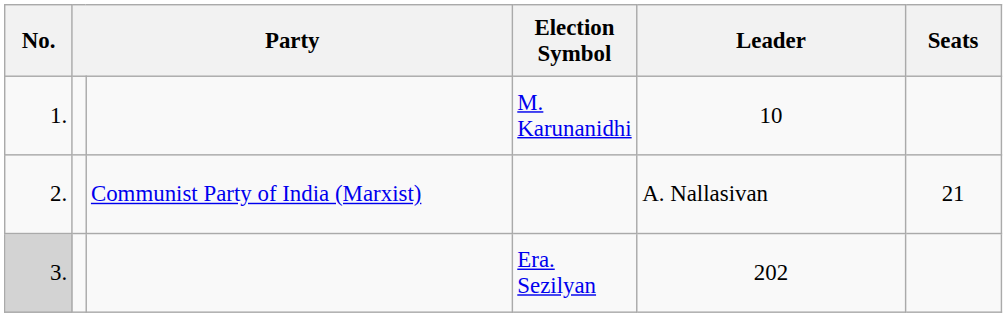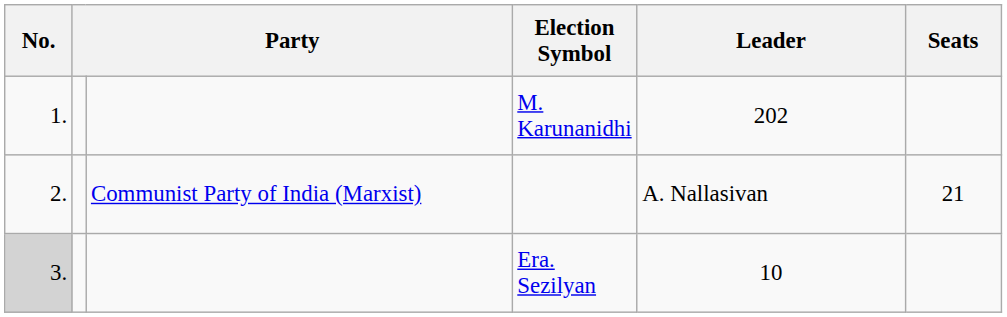(771, 115) 10 -> (771, 115) 202
(771, 272) 202 -> (771, 272) 10
